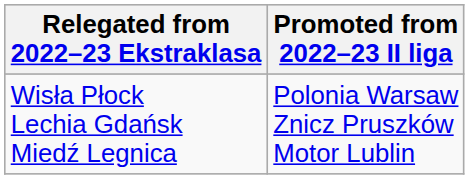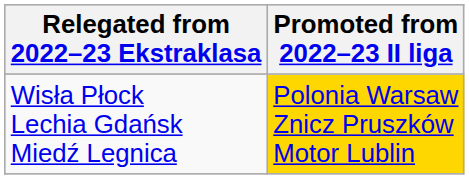(366, 123) no background -> (366, 123) gold background
